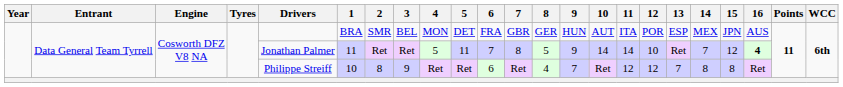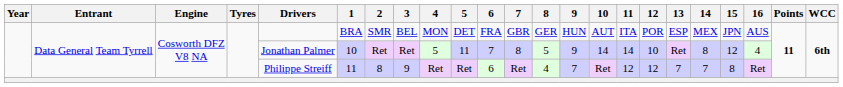(351, 50) 11 -> (351, 50) 10
(705, 50) 7 -> (705, 50) 8
(758, 50) bold -> (758, 50) normal
(351, 68) 10 -> (351, 68) 11
(705, 68) 8 -> (705, 68) 7
